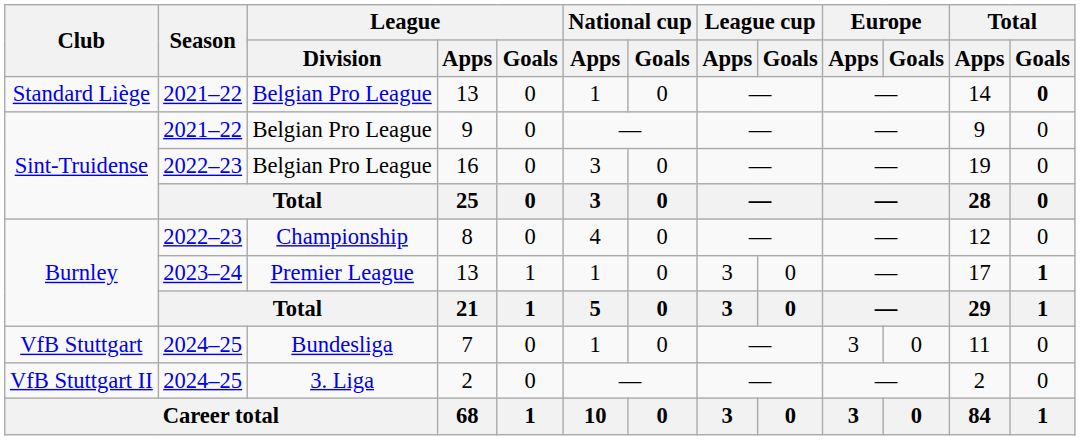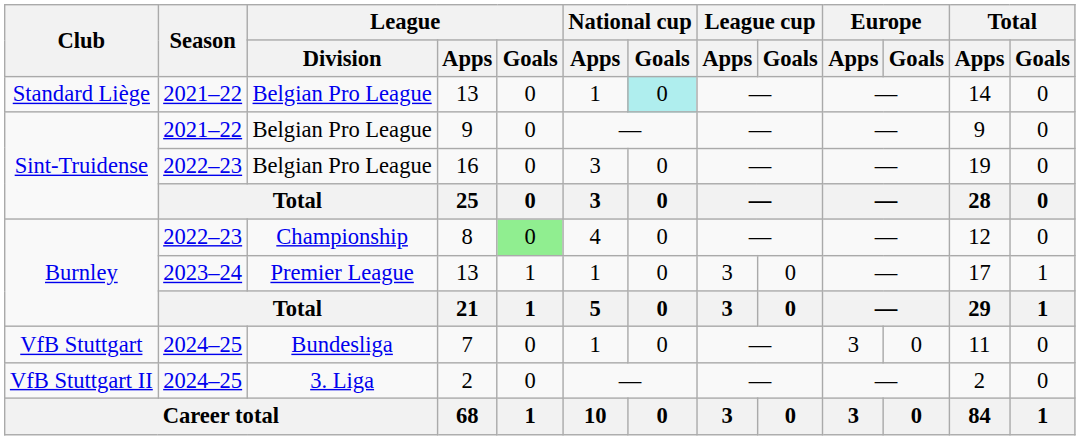(662, 93) no background -> (662, 93) paleturquoise background
(1043, 93) bold -> (1043, 93) normal
(530, 237) no background -> (530, 237) lightgreen background
(1043, 272) bold -> (1043, 272) normal
